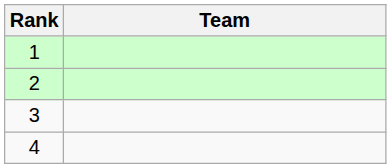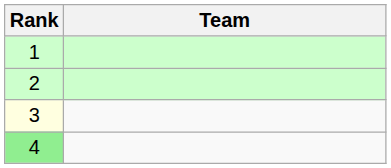(34, 115) no background -> (34, 115) lightyellow background
(34, 147) no background -> (34, 147) lightgreen background
